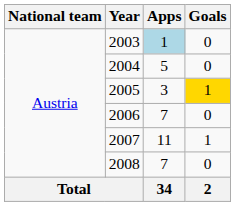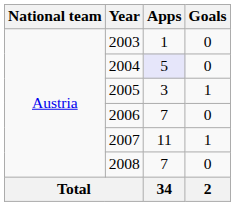(164, 41) lightblue background -> (164, 41) no background
(164, 66) no background -> (164, 66) lavender background
(208, 90) gold background -> (208, 90) no background
